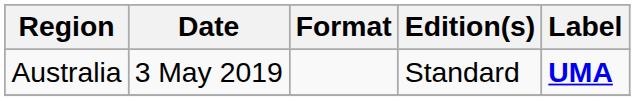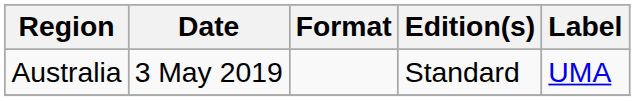(581, 71) bold -> (580, 71) normal
